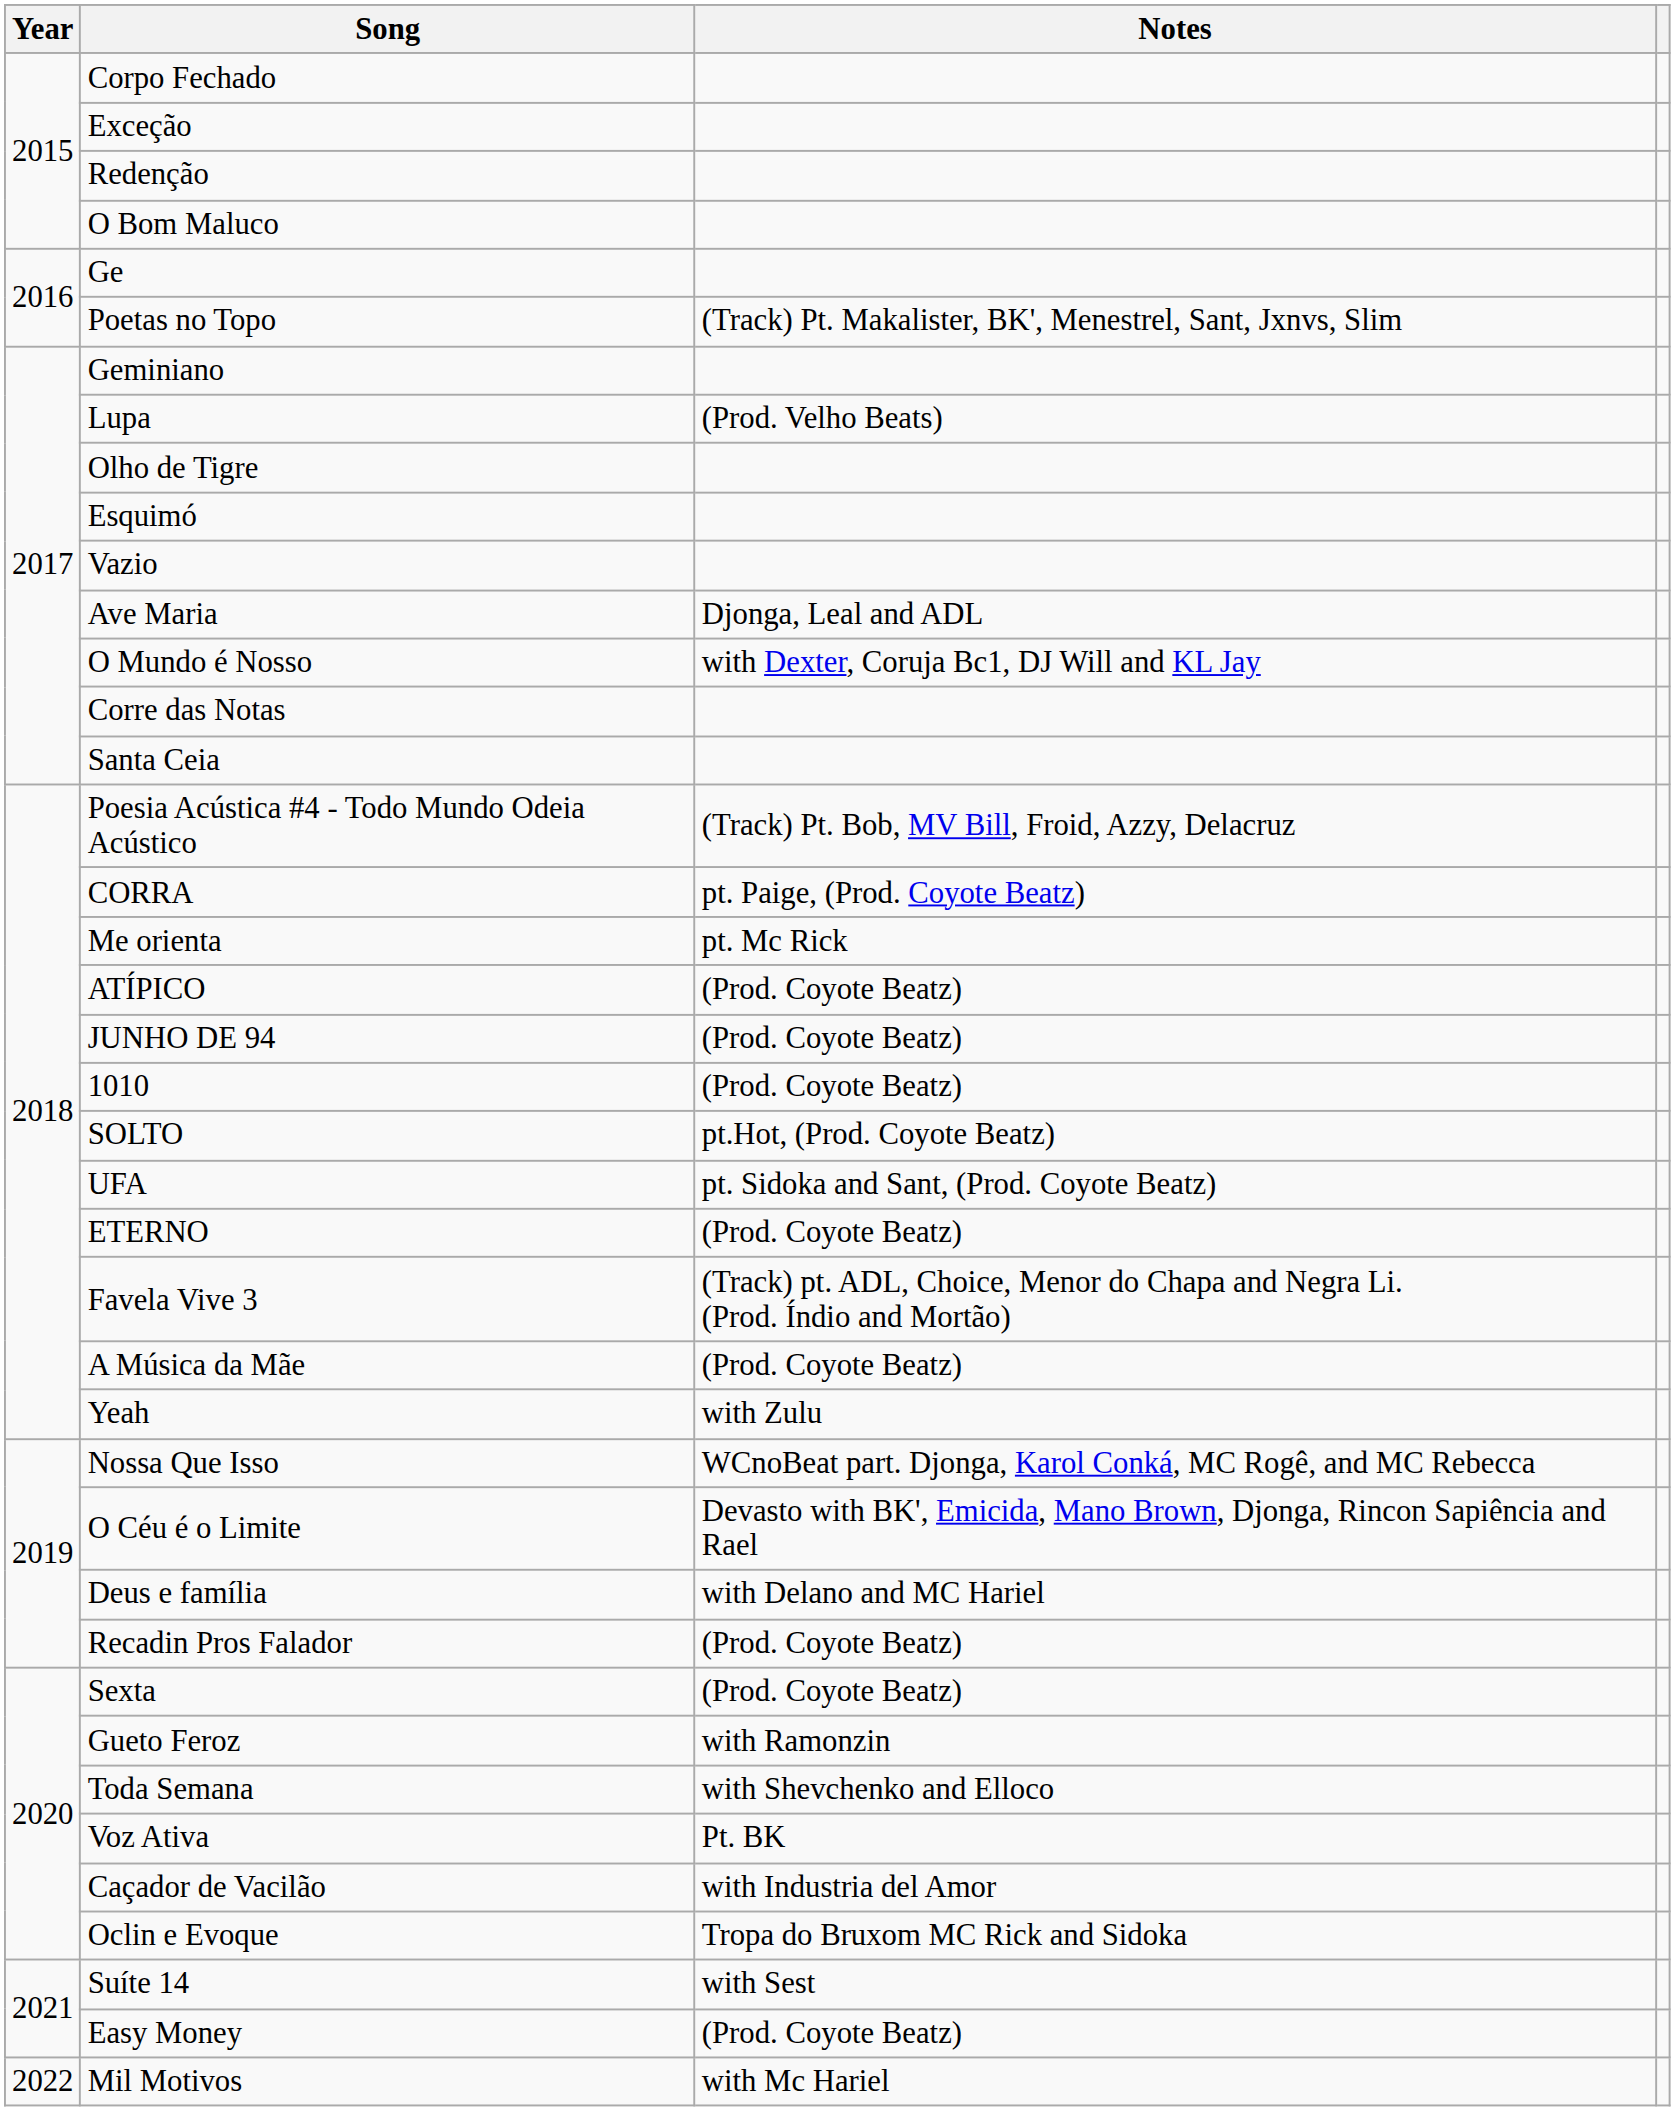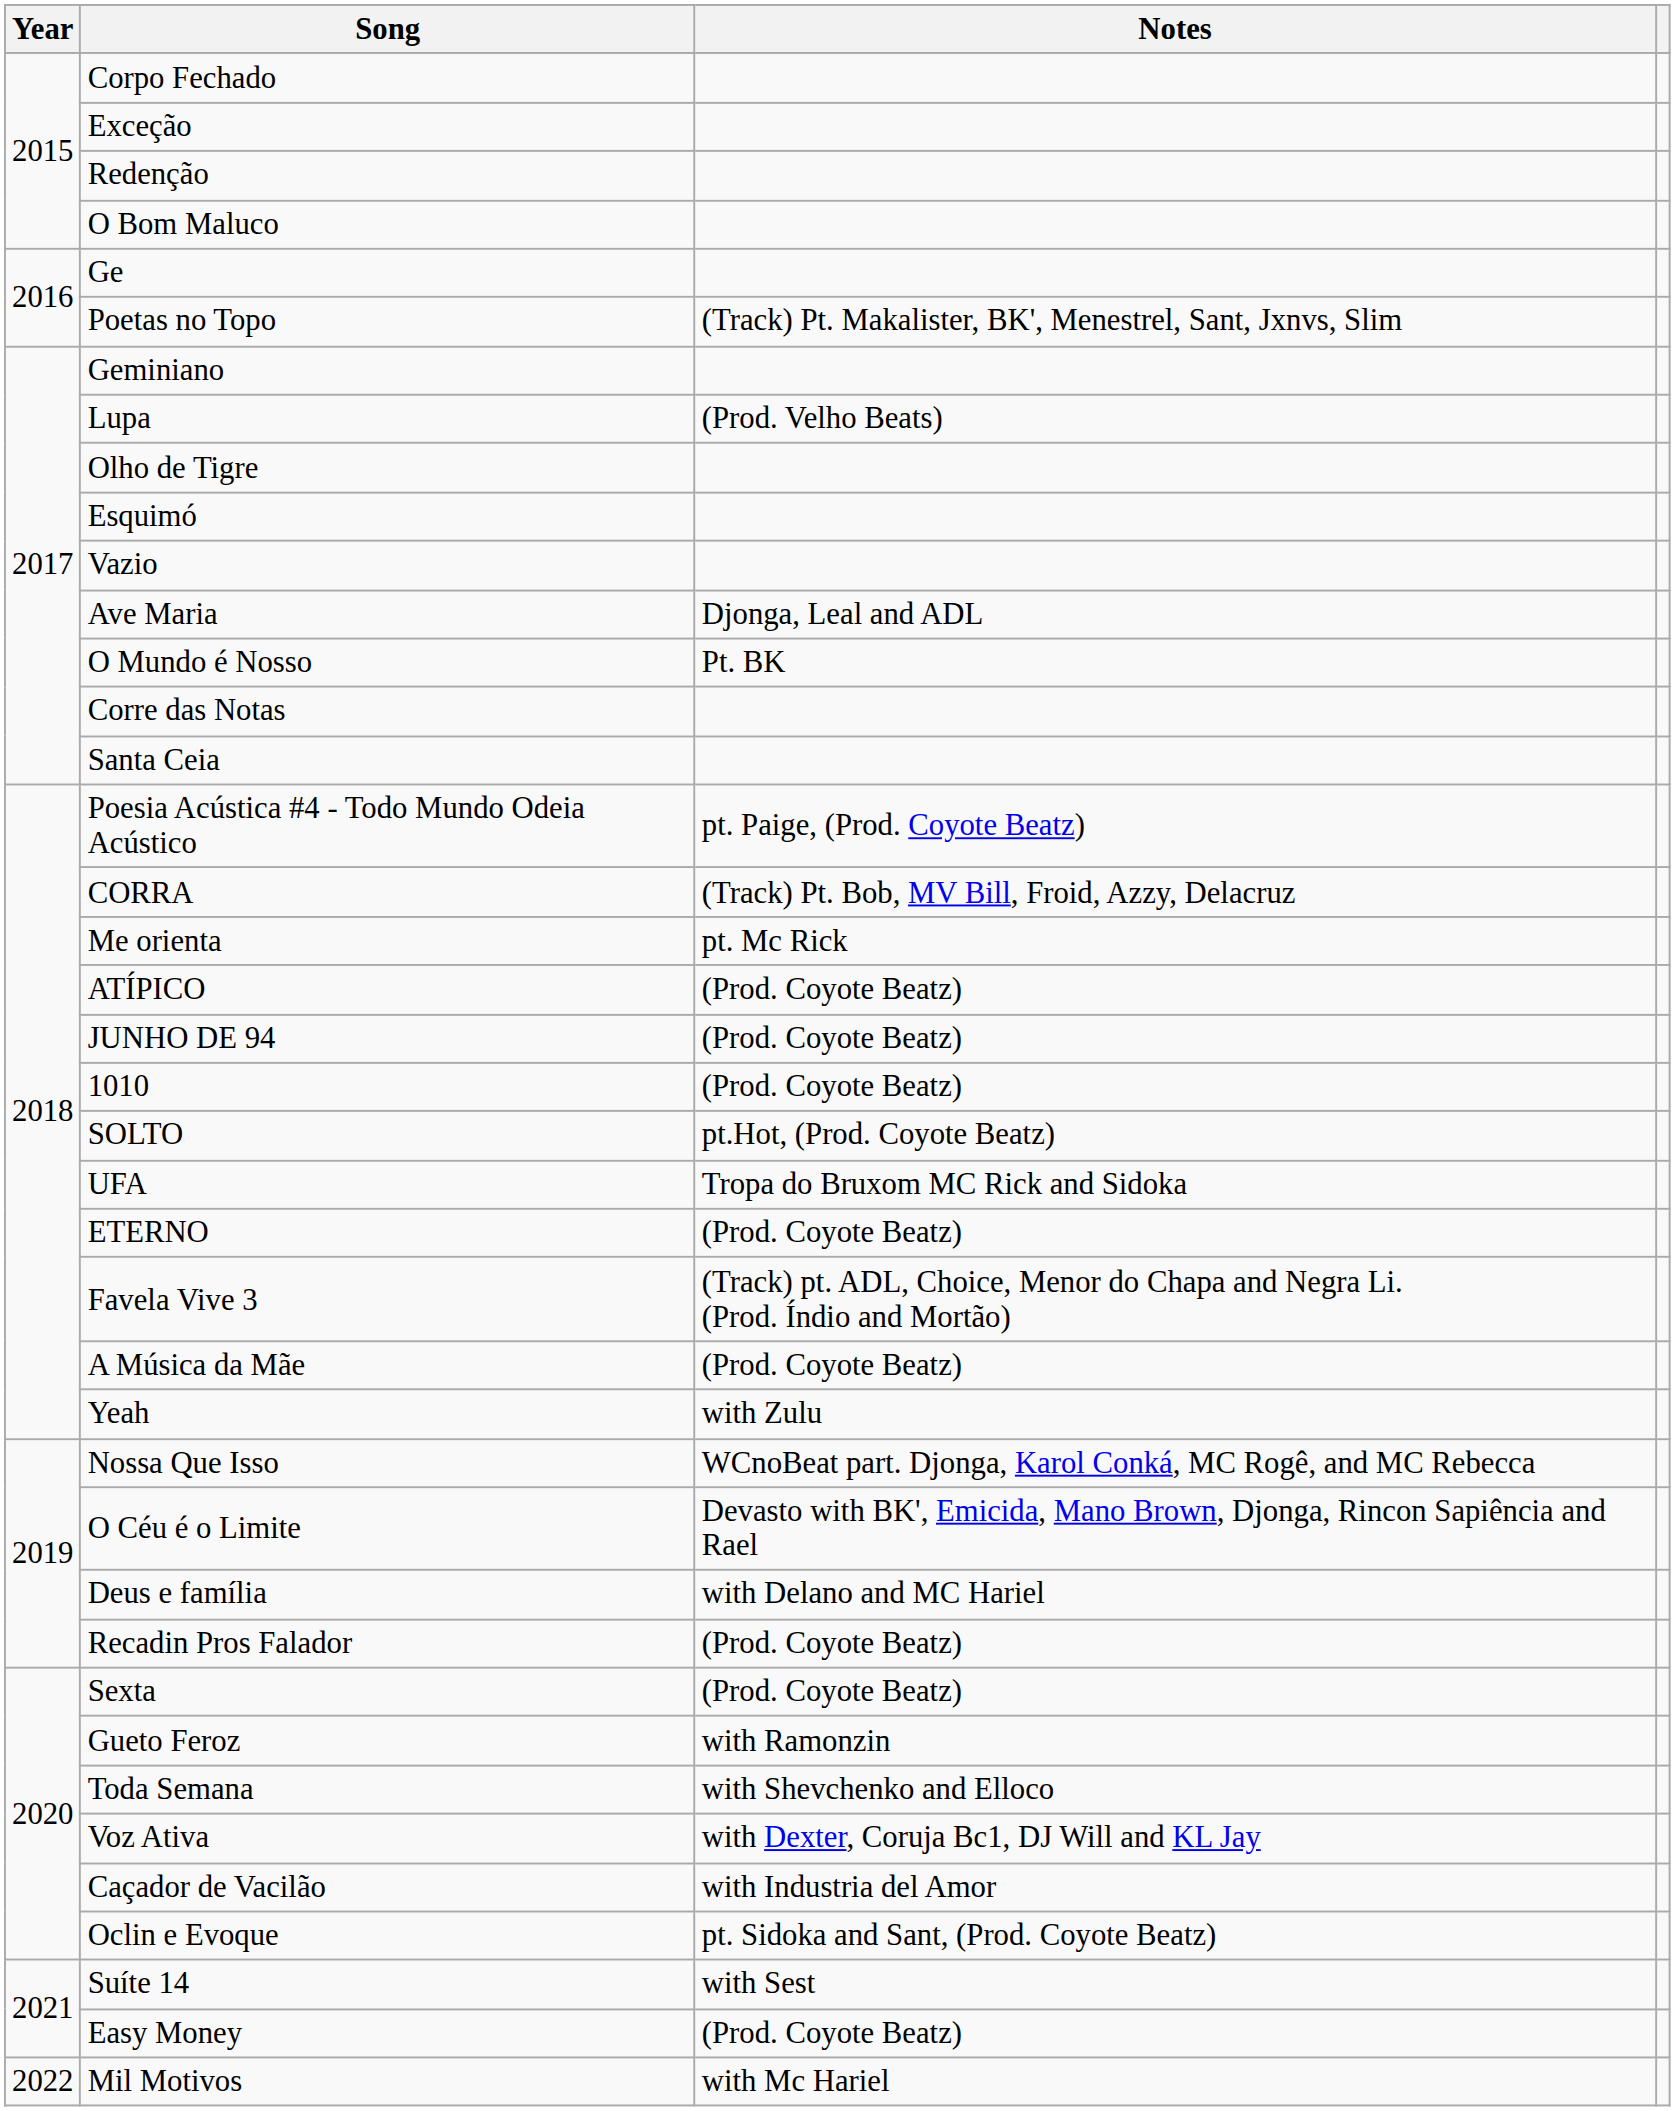(981, 662) with Dexter, Coruja Bc1, DJ Will and KL Jay -> (744, 662) Pt. BK
(999, 825) (Track) Pt. Bob, MV Bill, Froid, Azzy, Delacruz -> (893, 825) pt. Paige, (Prod. Coyote Beatz)
(893, 891) pt. Paige, (Prod. Coyote Beatz) -> (999, 891) (Track) Pt. Bob, MV Bill, Froid, Azzy, Delacruz
(959, 1183) pt. Sidoka and Sant, (Prod. Coyote Beatz) -> (944, 1183) Tropa do Bruxom MC Rick and Sidoka
(744, 1837) Pt. BK -> (981, 1837) with Dexter, Coruja Bc1, DJ Will and KL Jay
(944, 1935) Tropa do Bruxom MC Rick and Sidoka -> (959, 1935) pt. Sidoka and Sant, (Prod. Coyote Beatz)
